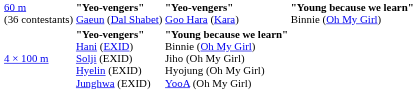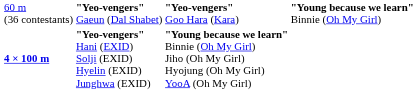(26, 58) normal -> (27, 58) bold
